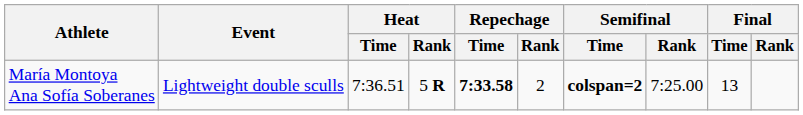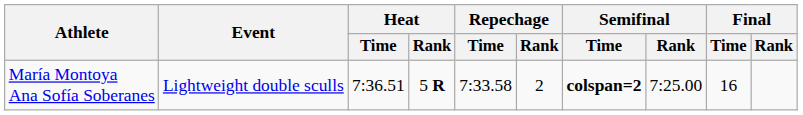(486, 85) bold -> (486, 85) normal
(729, 85) 13 -> (728, 85) 16
